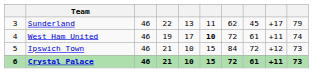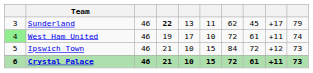(167, 23) normal -> (167, 23) bold
(15, 36) no background -> (15, 36) lightgreen background
(211, 36) bold -> (211, 36) normal
